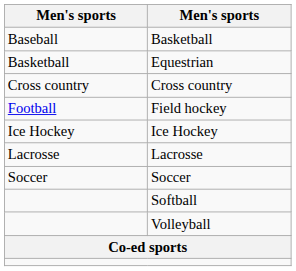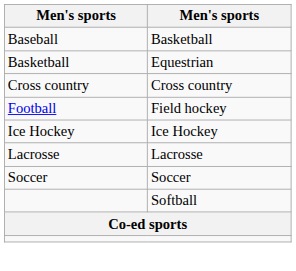- row: (181, 223)
